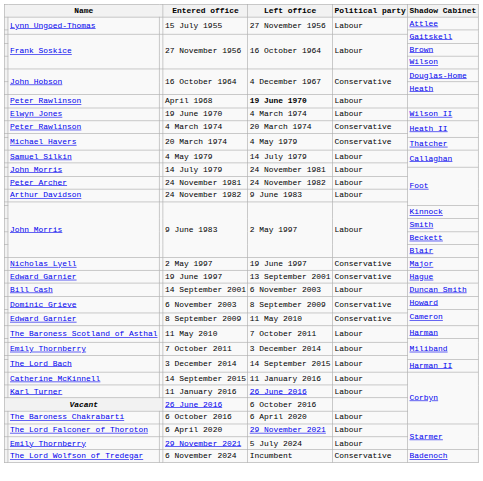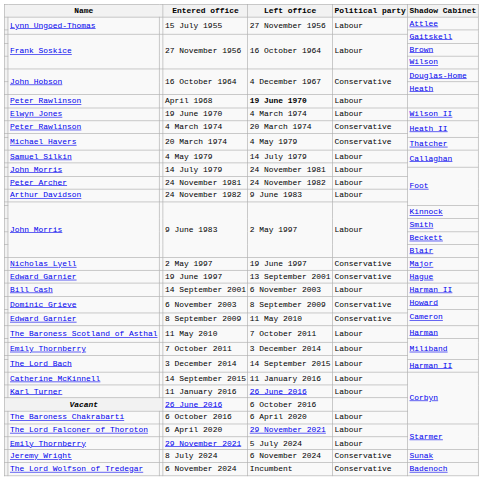(438, 290) Duncan Smith -> (431, 290) Harman II
+ row: (41, 456)
